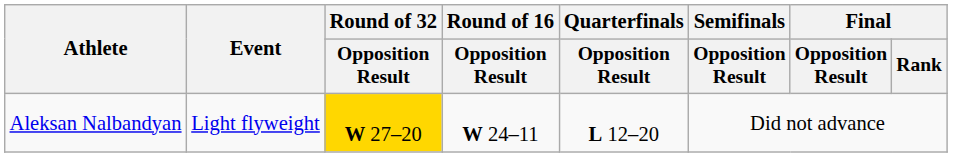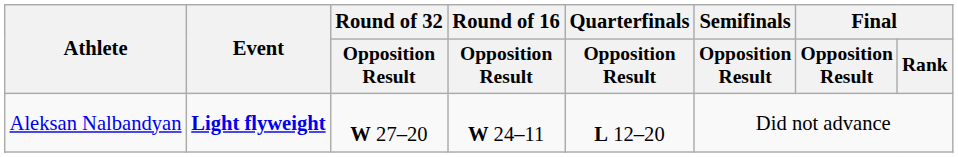(256, 122) normal -> (258, 122) bold
(383, 135) gold background -> (389, 135) no background
